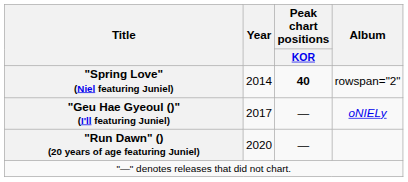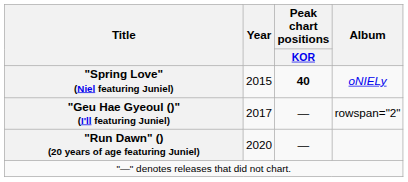(259, 81) 2014 -> (259, 81) 2015
(368, 81) rowspan="2" -> (368, 81) oNIELy
(368, 113) oNIELy -> (368, 113) rowspan="2"
